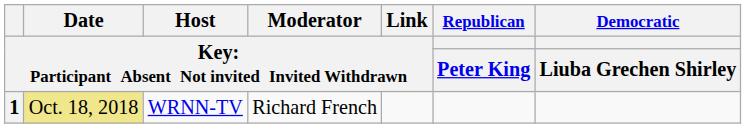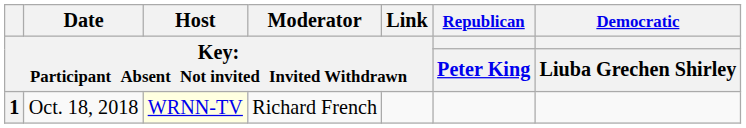(84, 107) khaki background -> (84, 107) no background
(195, 107) no background -> (195, 107) lightyellow background
